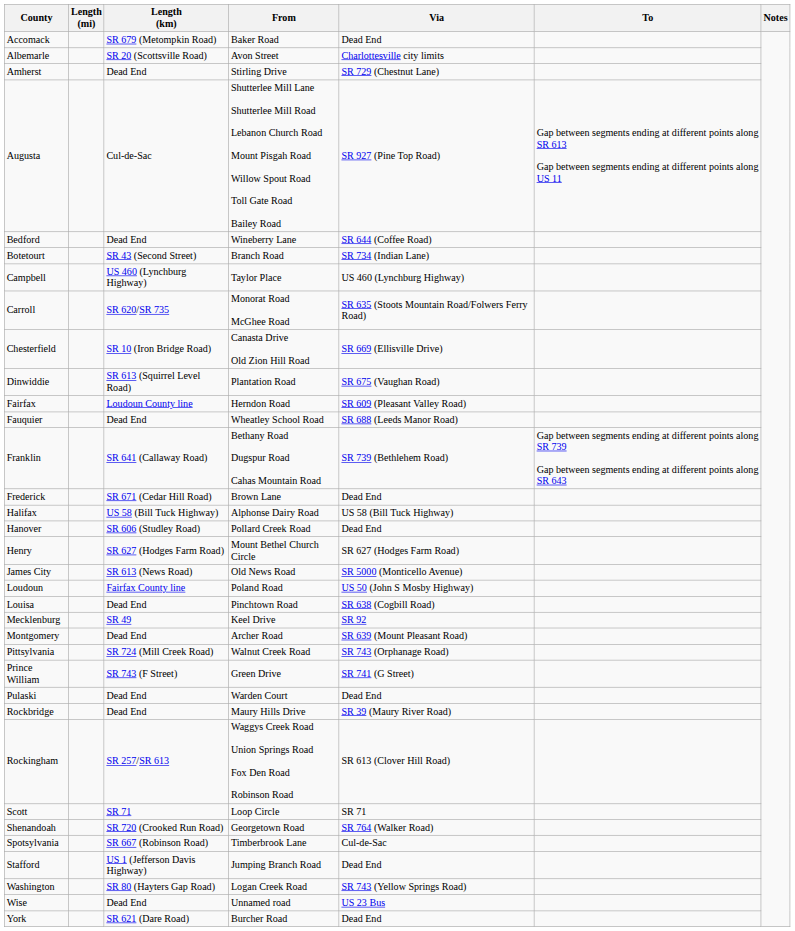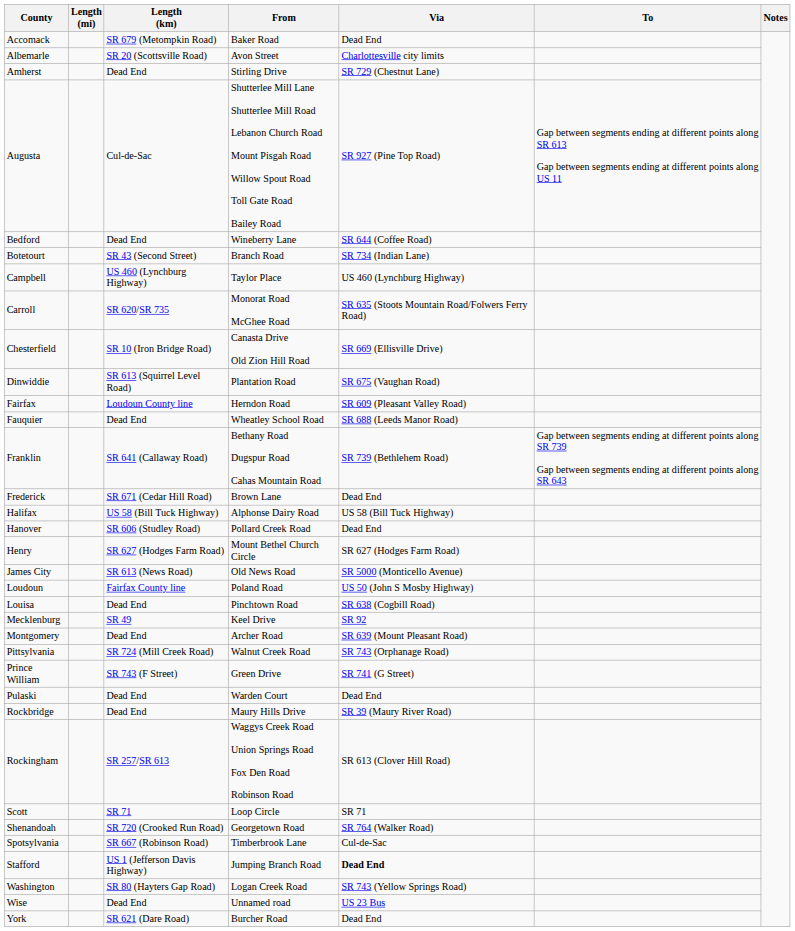(361, 865) normal -> (363, 865) bold
